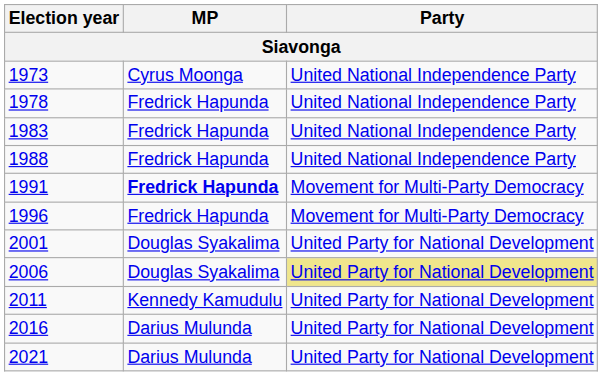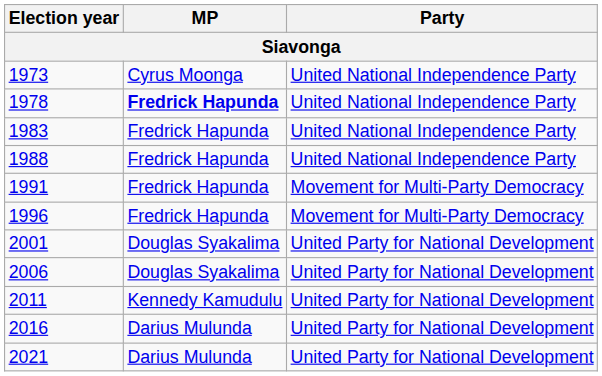(198, 103) normal -> (203, 103) bold
(203, 187) bold -> (198, 187) normal
(442, 272) khaki background -> (442, 272) no background
